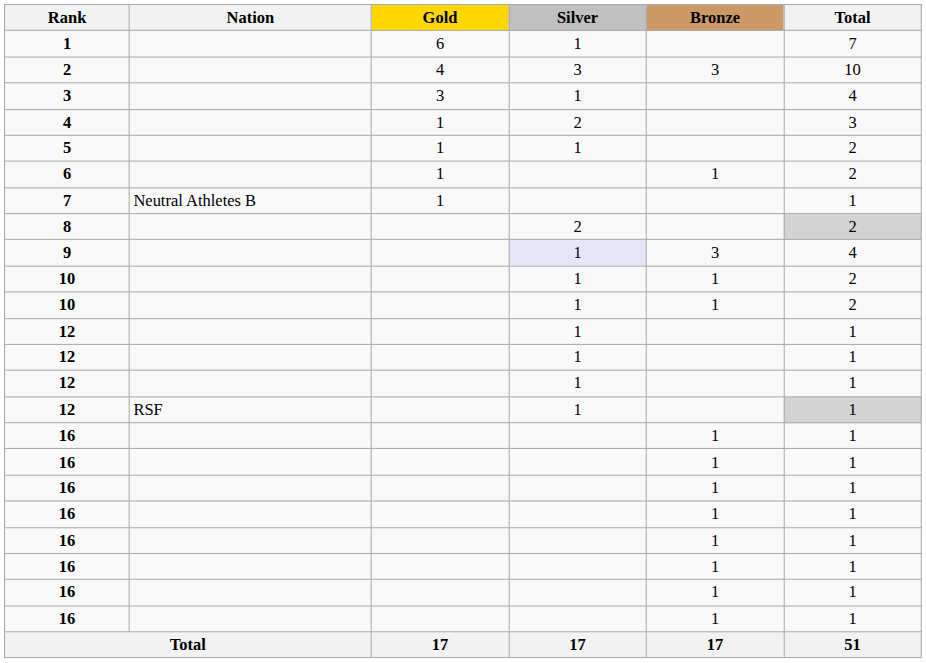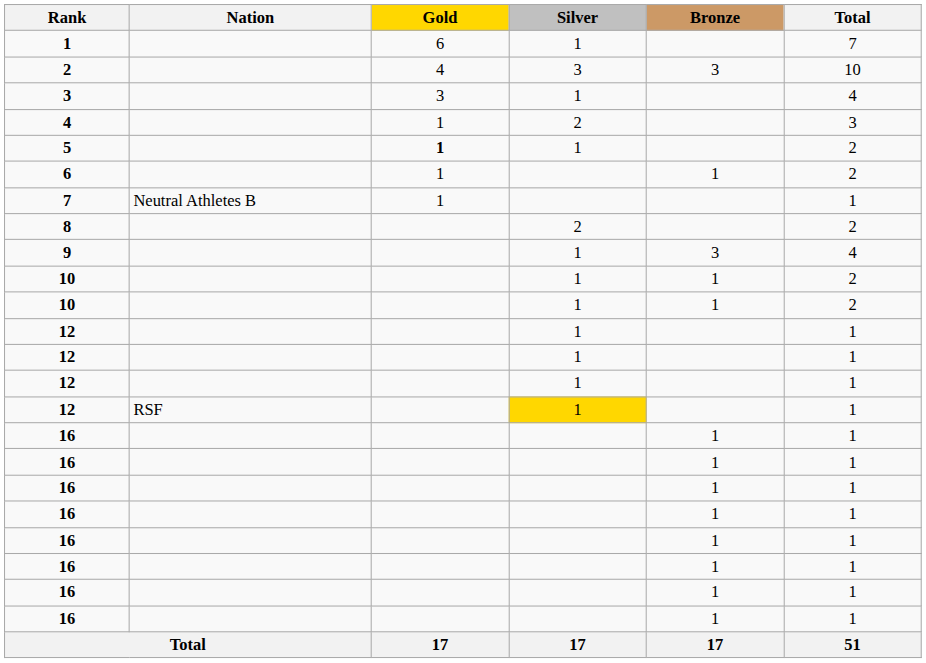(440, 148) normal -> (440, 148) bold
(853, 226) lightgrey background -> (853, 226) no background
(578, 252) lavender background -> (578, 252) no background
(578, 409) no background -> (578, 409) gold background
(853, 409) lightgrey background -> (853, 409) no background
